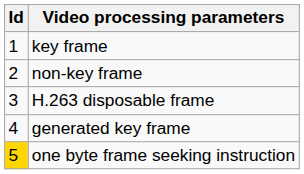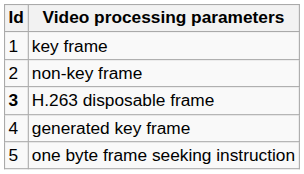(13, 100) normal -> (13, 100) bold
(13, 155) gold background -> (13, 155) no background
